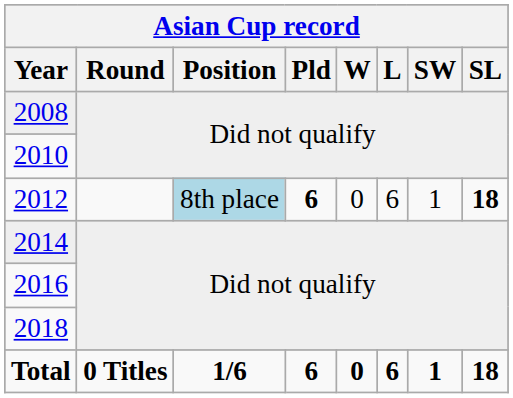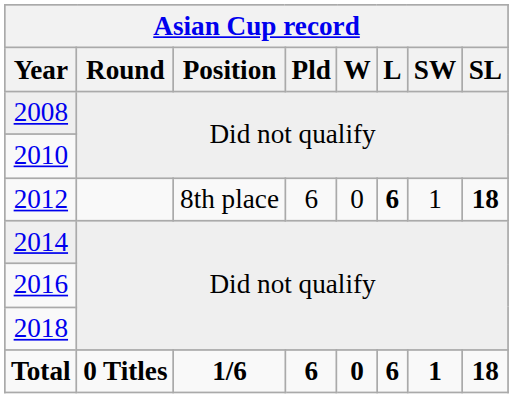(230, 198) lightblue background -> (230, 198) no background
(311, 198) bold -> (311, 198) normal
(392, 198) normal -> (392, 198) bold
